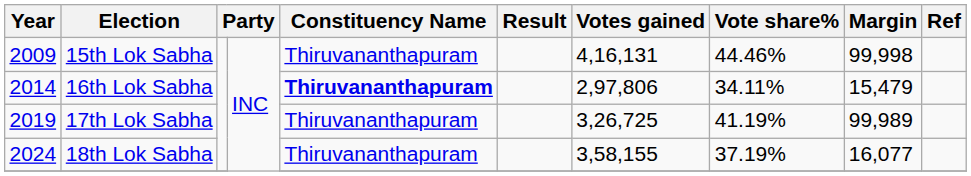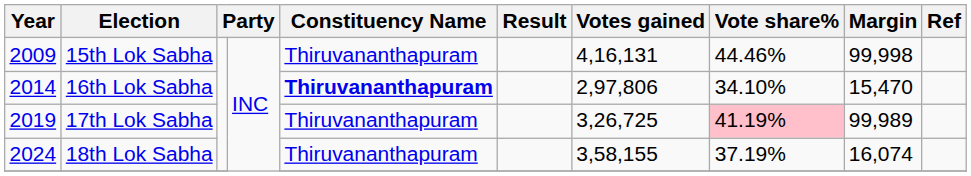(750, 87) 34.11% -> (750, 87) 34.10%
(881, 87) 15,479 -> (881, 87) 15,470
(750, 120) no background -> (750, 120) pink background
(881, 154) 16,077 -> (881, 154) 16,074
